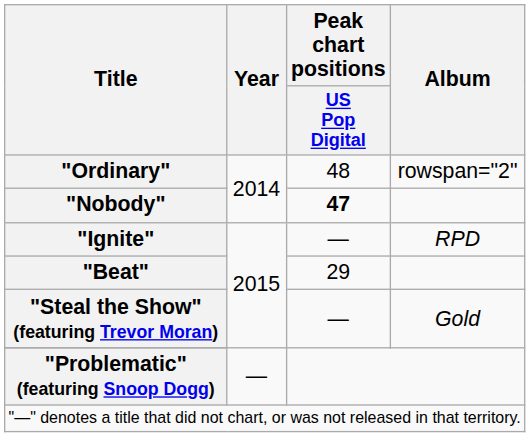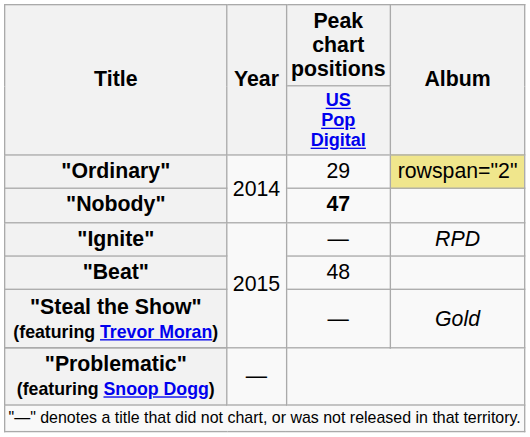(338, 171) 48 -> (338, 171) 29
(458, 171) no background -> (458, 171) khaki background
(338, 272) 29 -> (338, 272) 48
